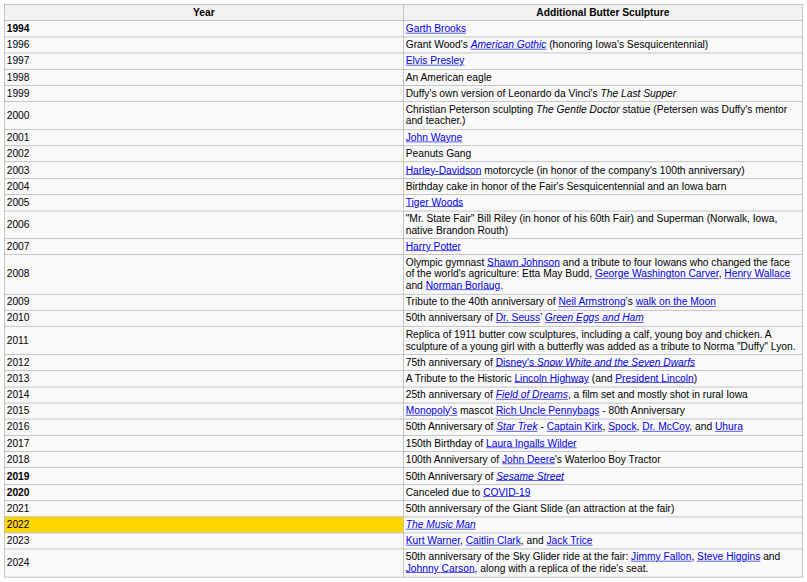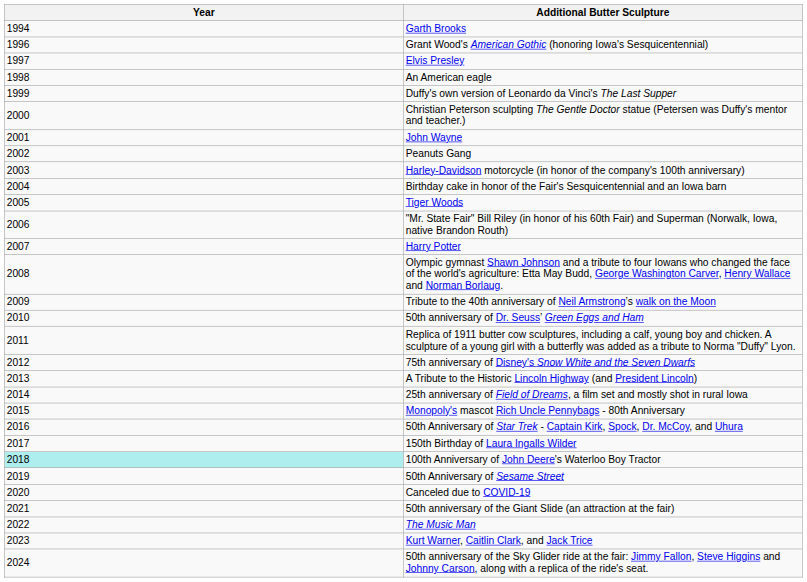(18, 28) bold -> (18, 28) normal
(18, 459) no background -> (18, 459) paleturquoise background
(18, 476) bold -> (18, 476) normal
(18, 492) bold -> (18, 492) normal
(18, 524) gold background -> (18, 524) no background
